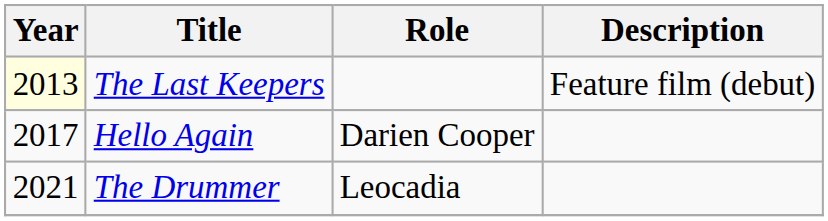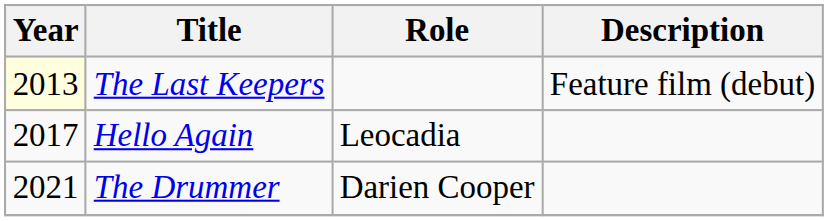(437, 135) Darien Cooper -> (400, 135) Leocadia
(400, 187) Leocadia -> (437, 187) Darien Cooper
